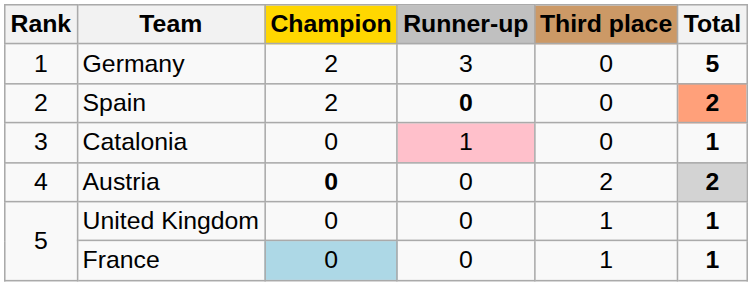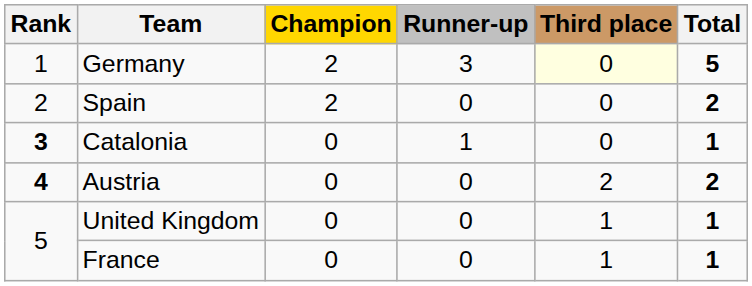(606, 63) no background -> (606, 63) lightyellow background
(466, 102) bold -> (466, 102) normal
(712, 102) lightsalmon background -> (712, 102) no background
(41, 142) normal -> (41, 142) bold
(466, 142) pink background -> (466, 142) no background
(41, 181) normal -> (41, 181) bold
(331, 181) bold -> (331, 181) normal
(712, 181) lightgrey background -> (712, 181) no background
(331, 260) lightblue background -> (331, 260) no background
